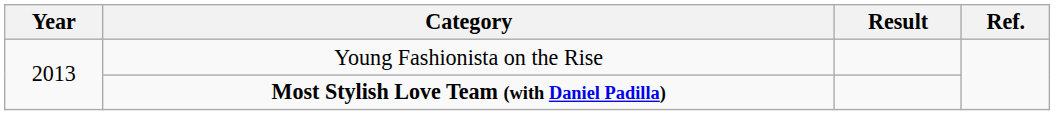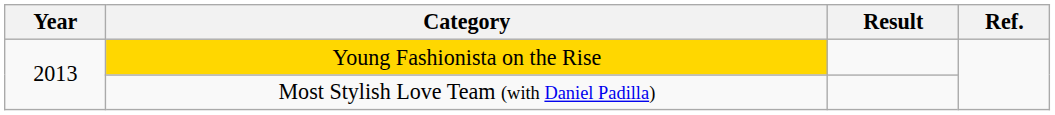(469, 57) no background -> (467, 57) gold background
(469, 92) bold -> (467, 92) normal
